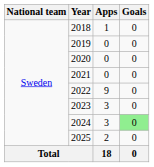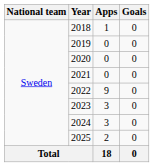(134, 122) lightgreen background -> (134, 122) no background
